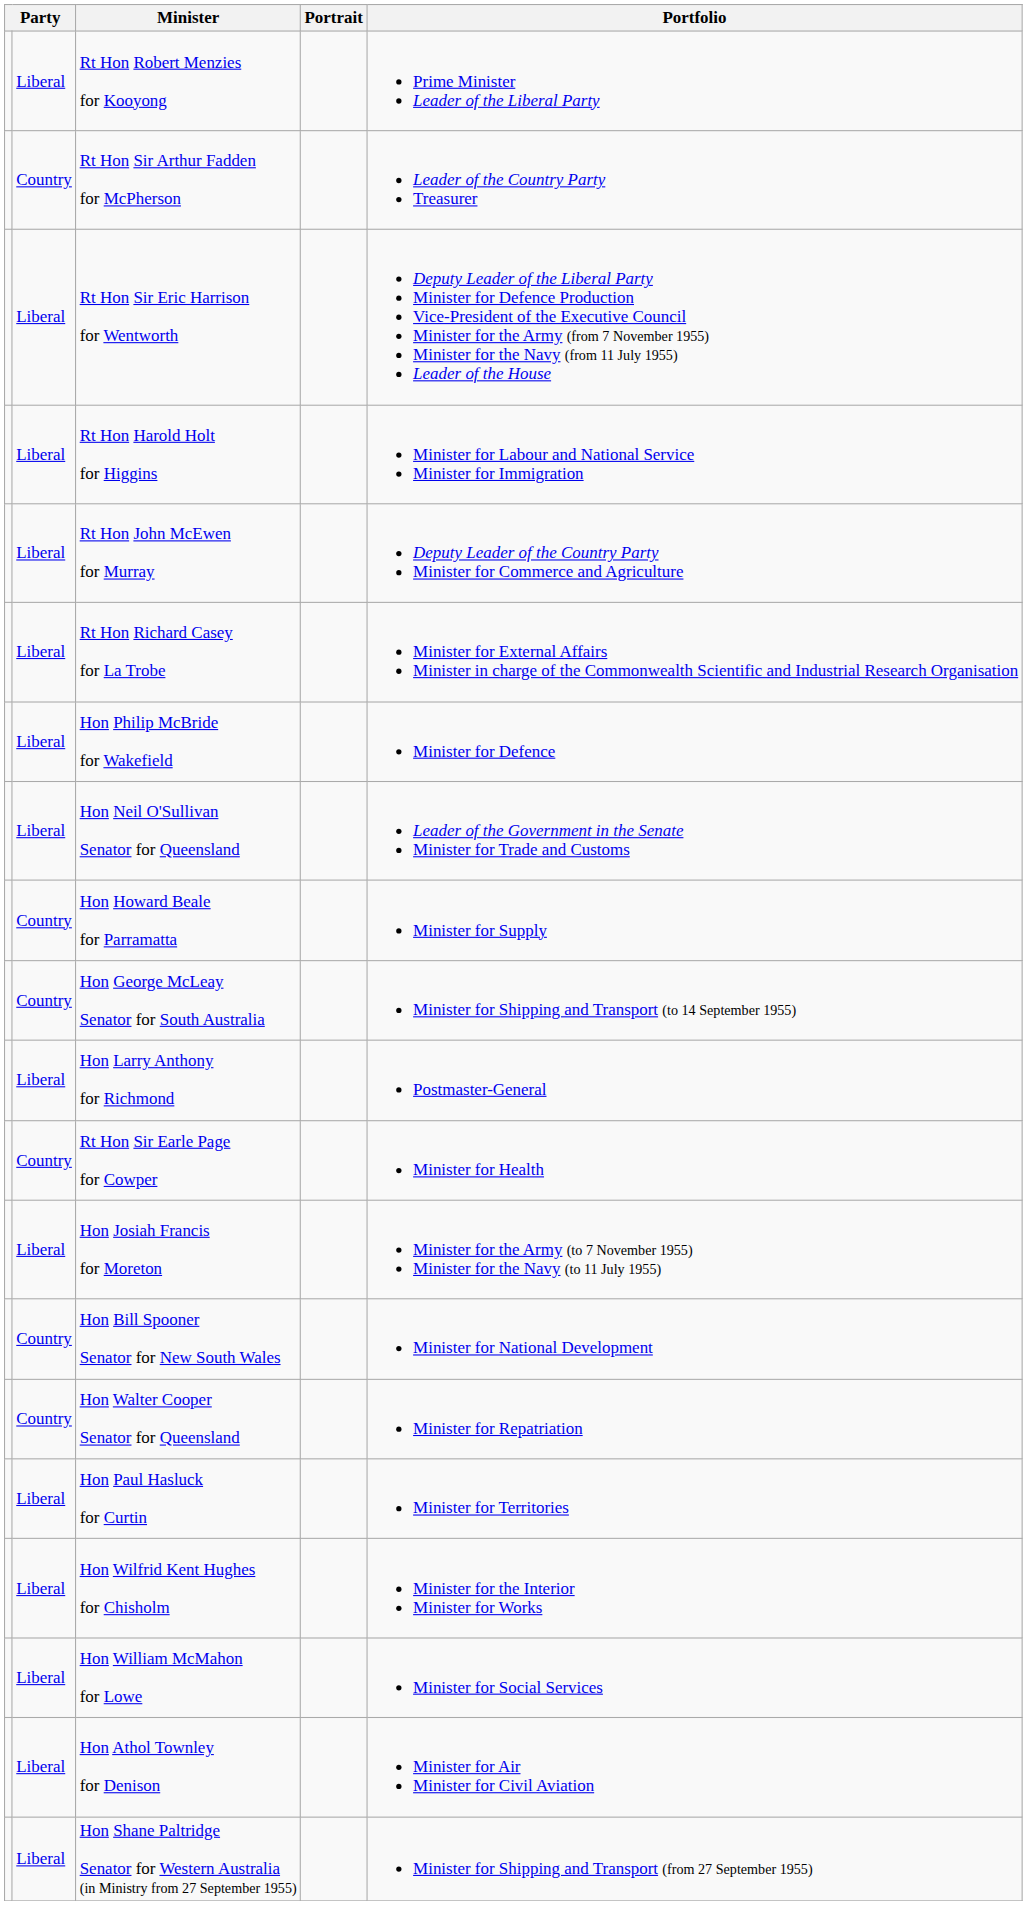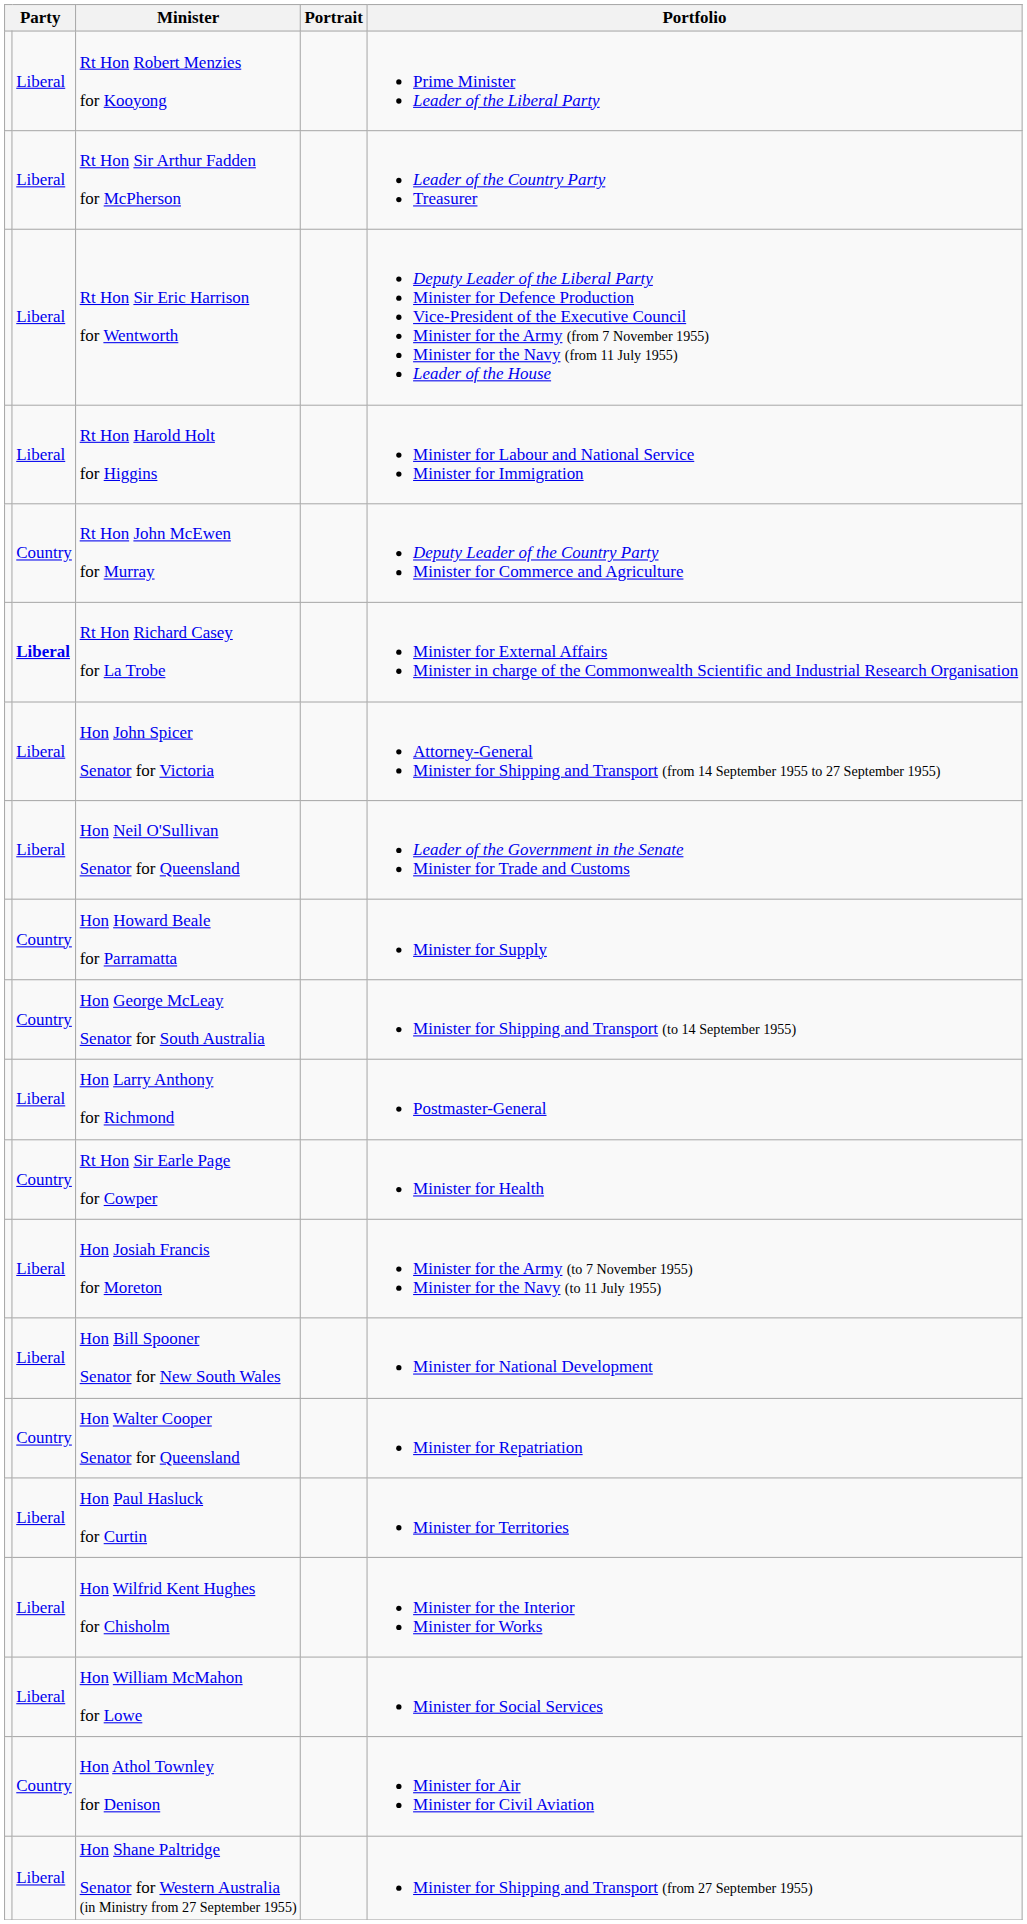(44, 179) Country -> (41, 179) Liberal
(41, 553) Liberal -> (44, 553) Country
(41, 652) normal -> (43, 652) bold
- row: (149, 741)
+ row: (147, 751)
(44, 1338) Country -> (41, 1358) Liberal
(41, 1767) Liberal -> (44, 1786) Country
